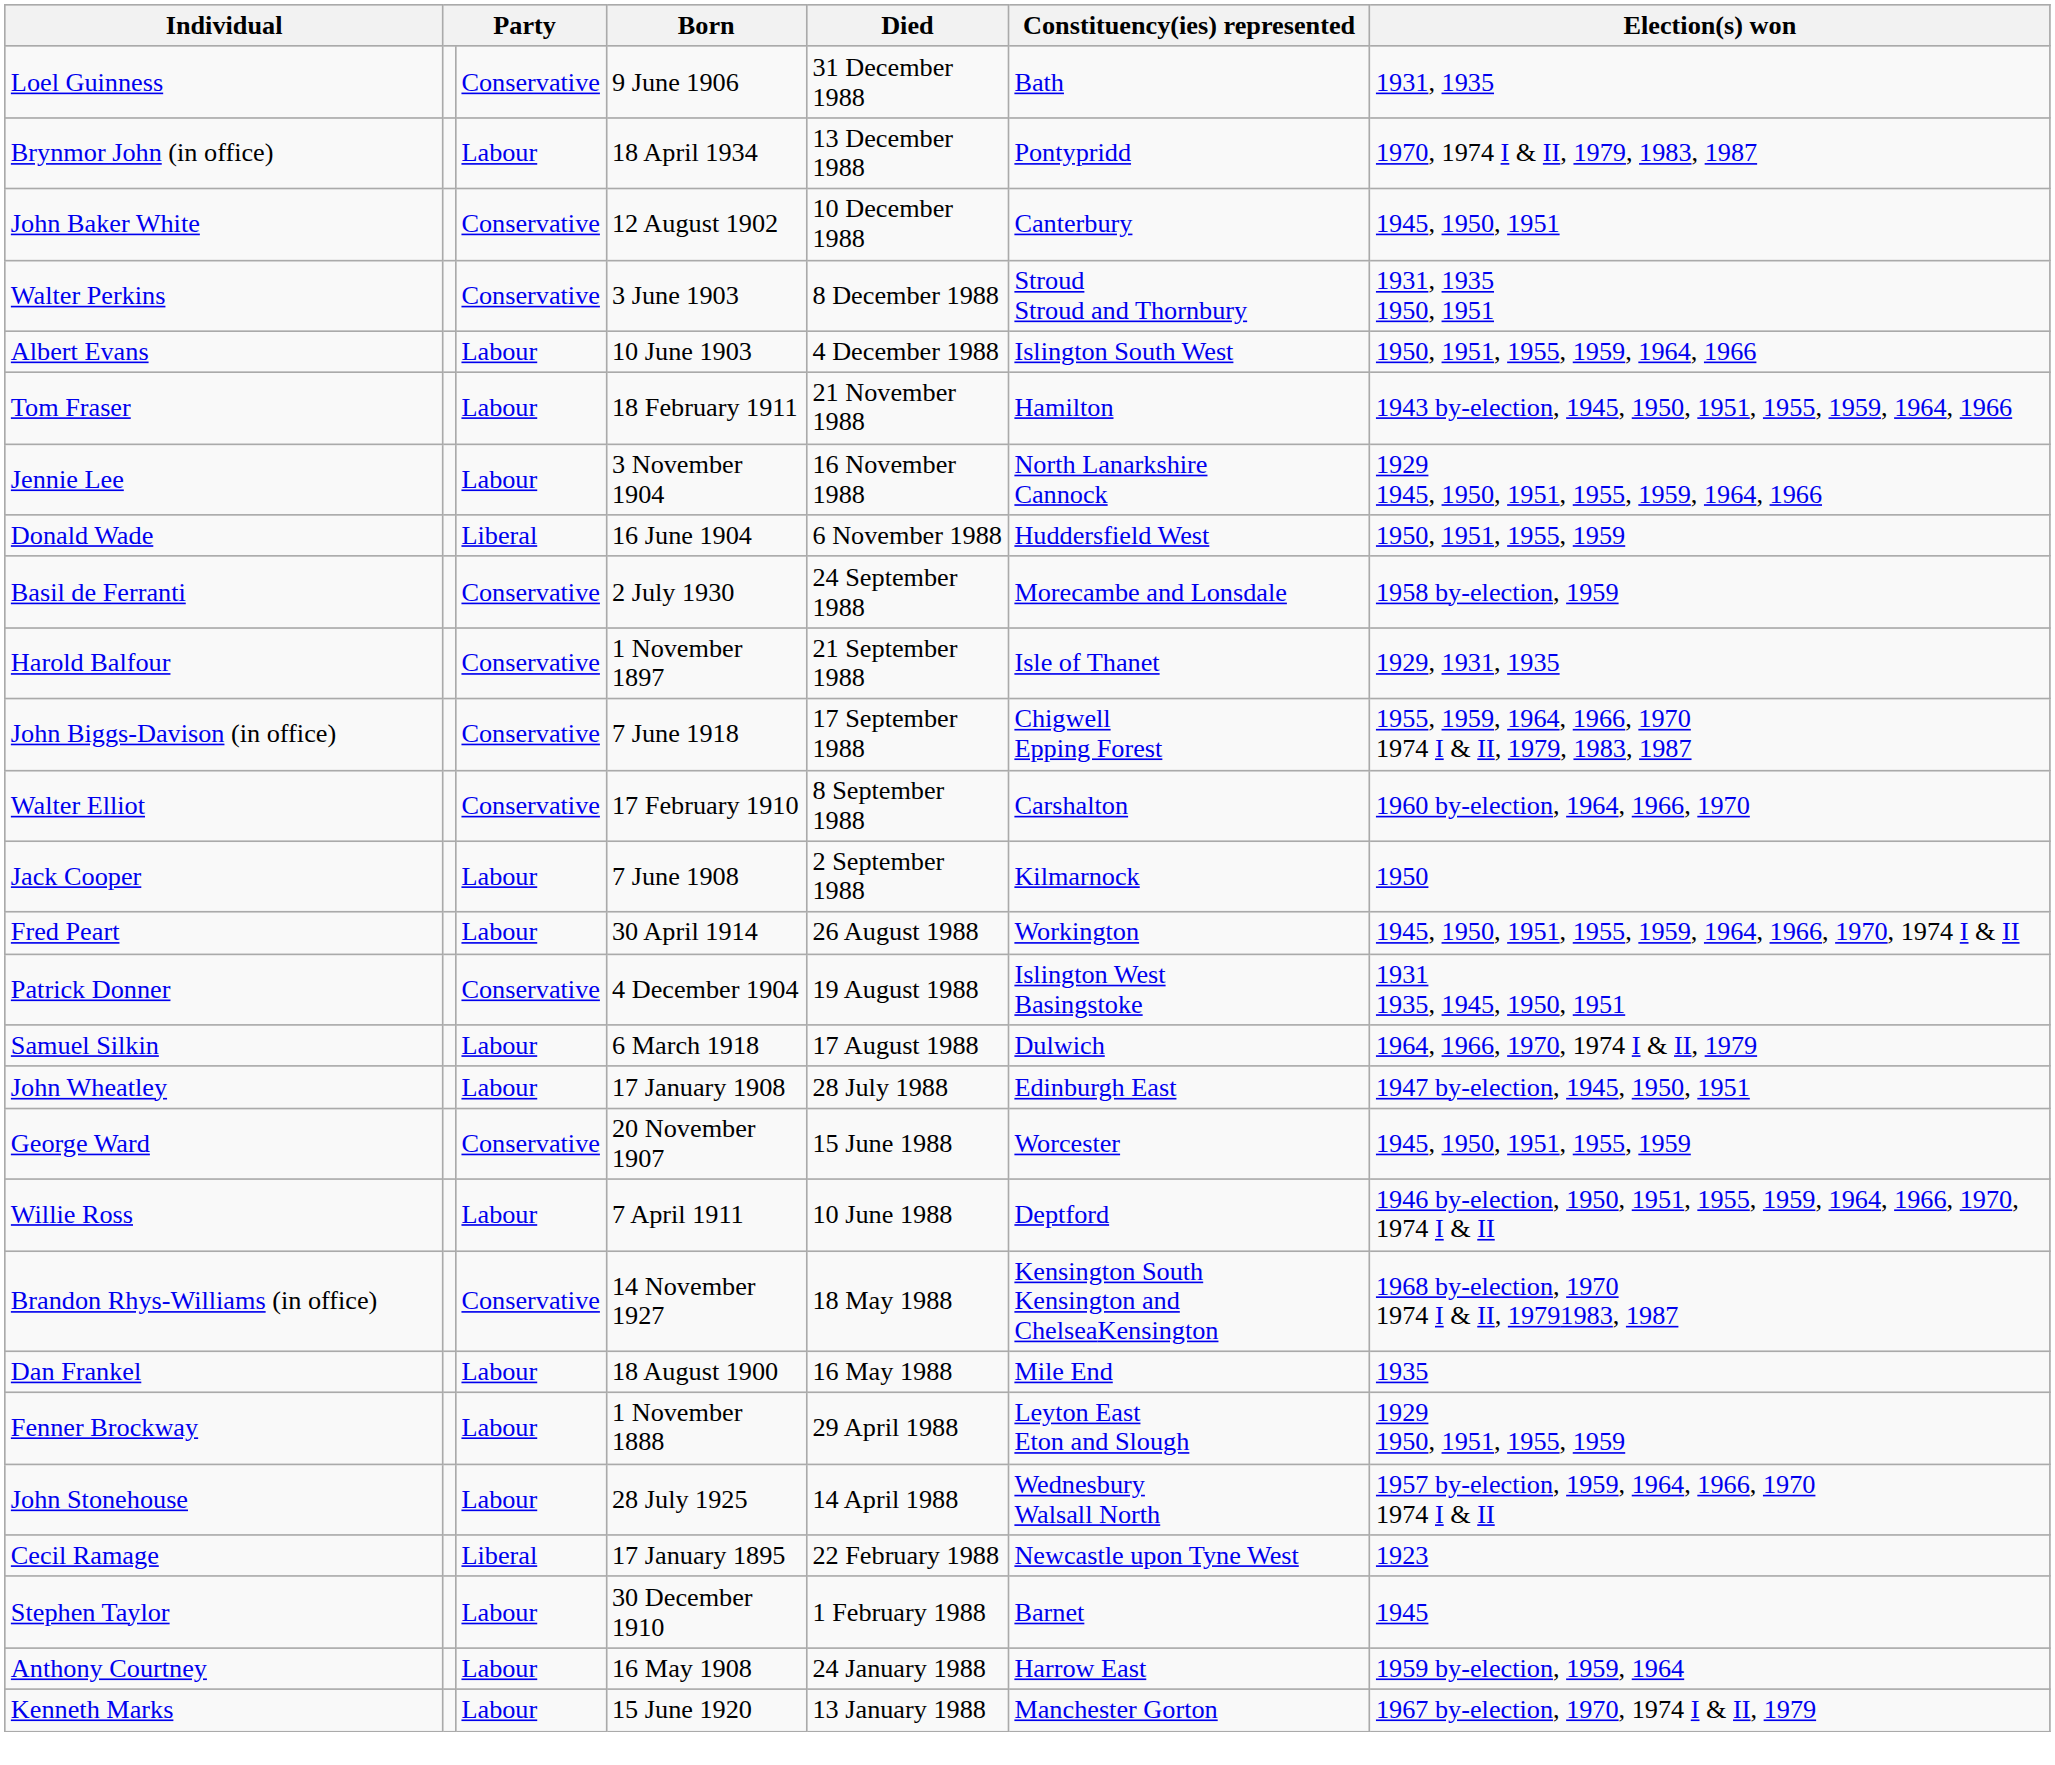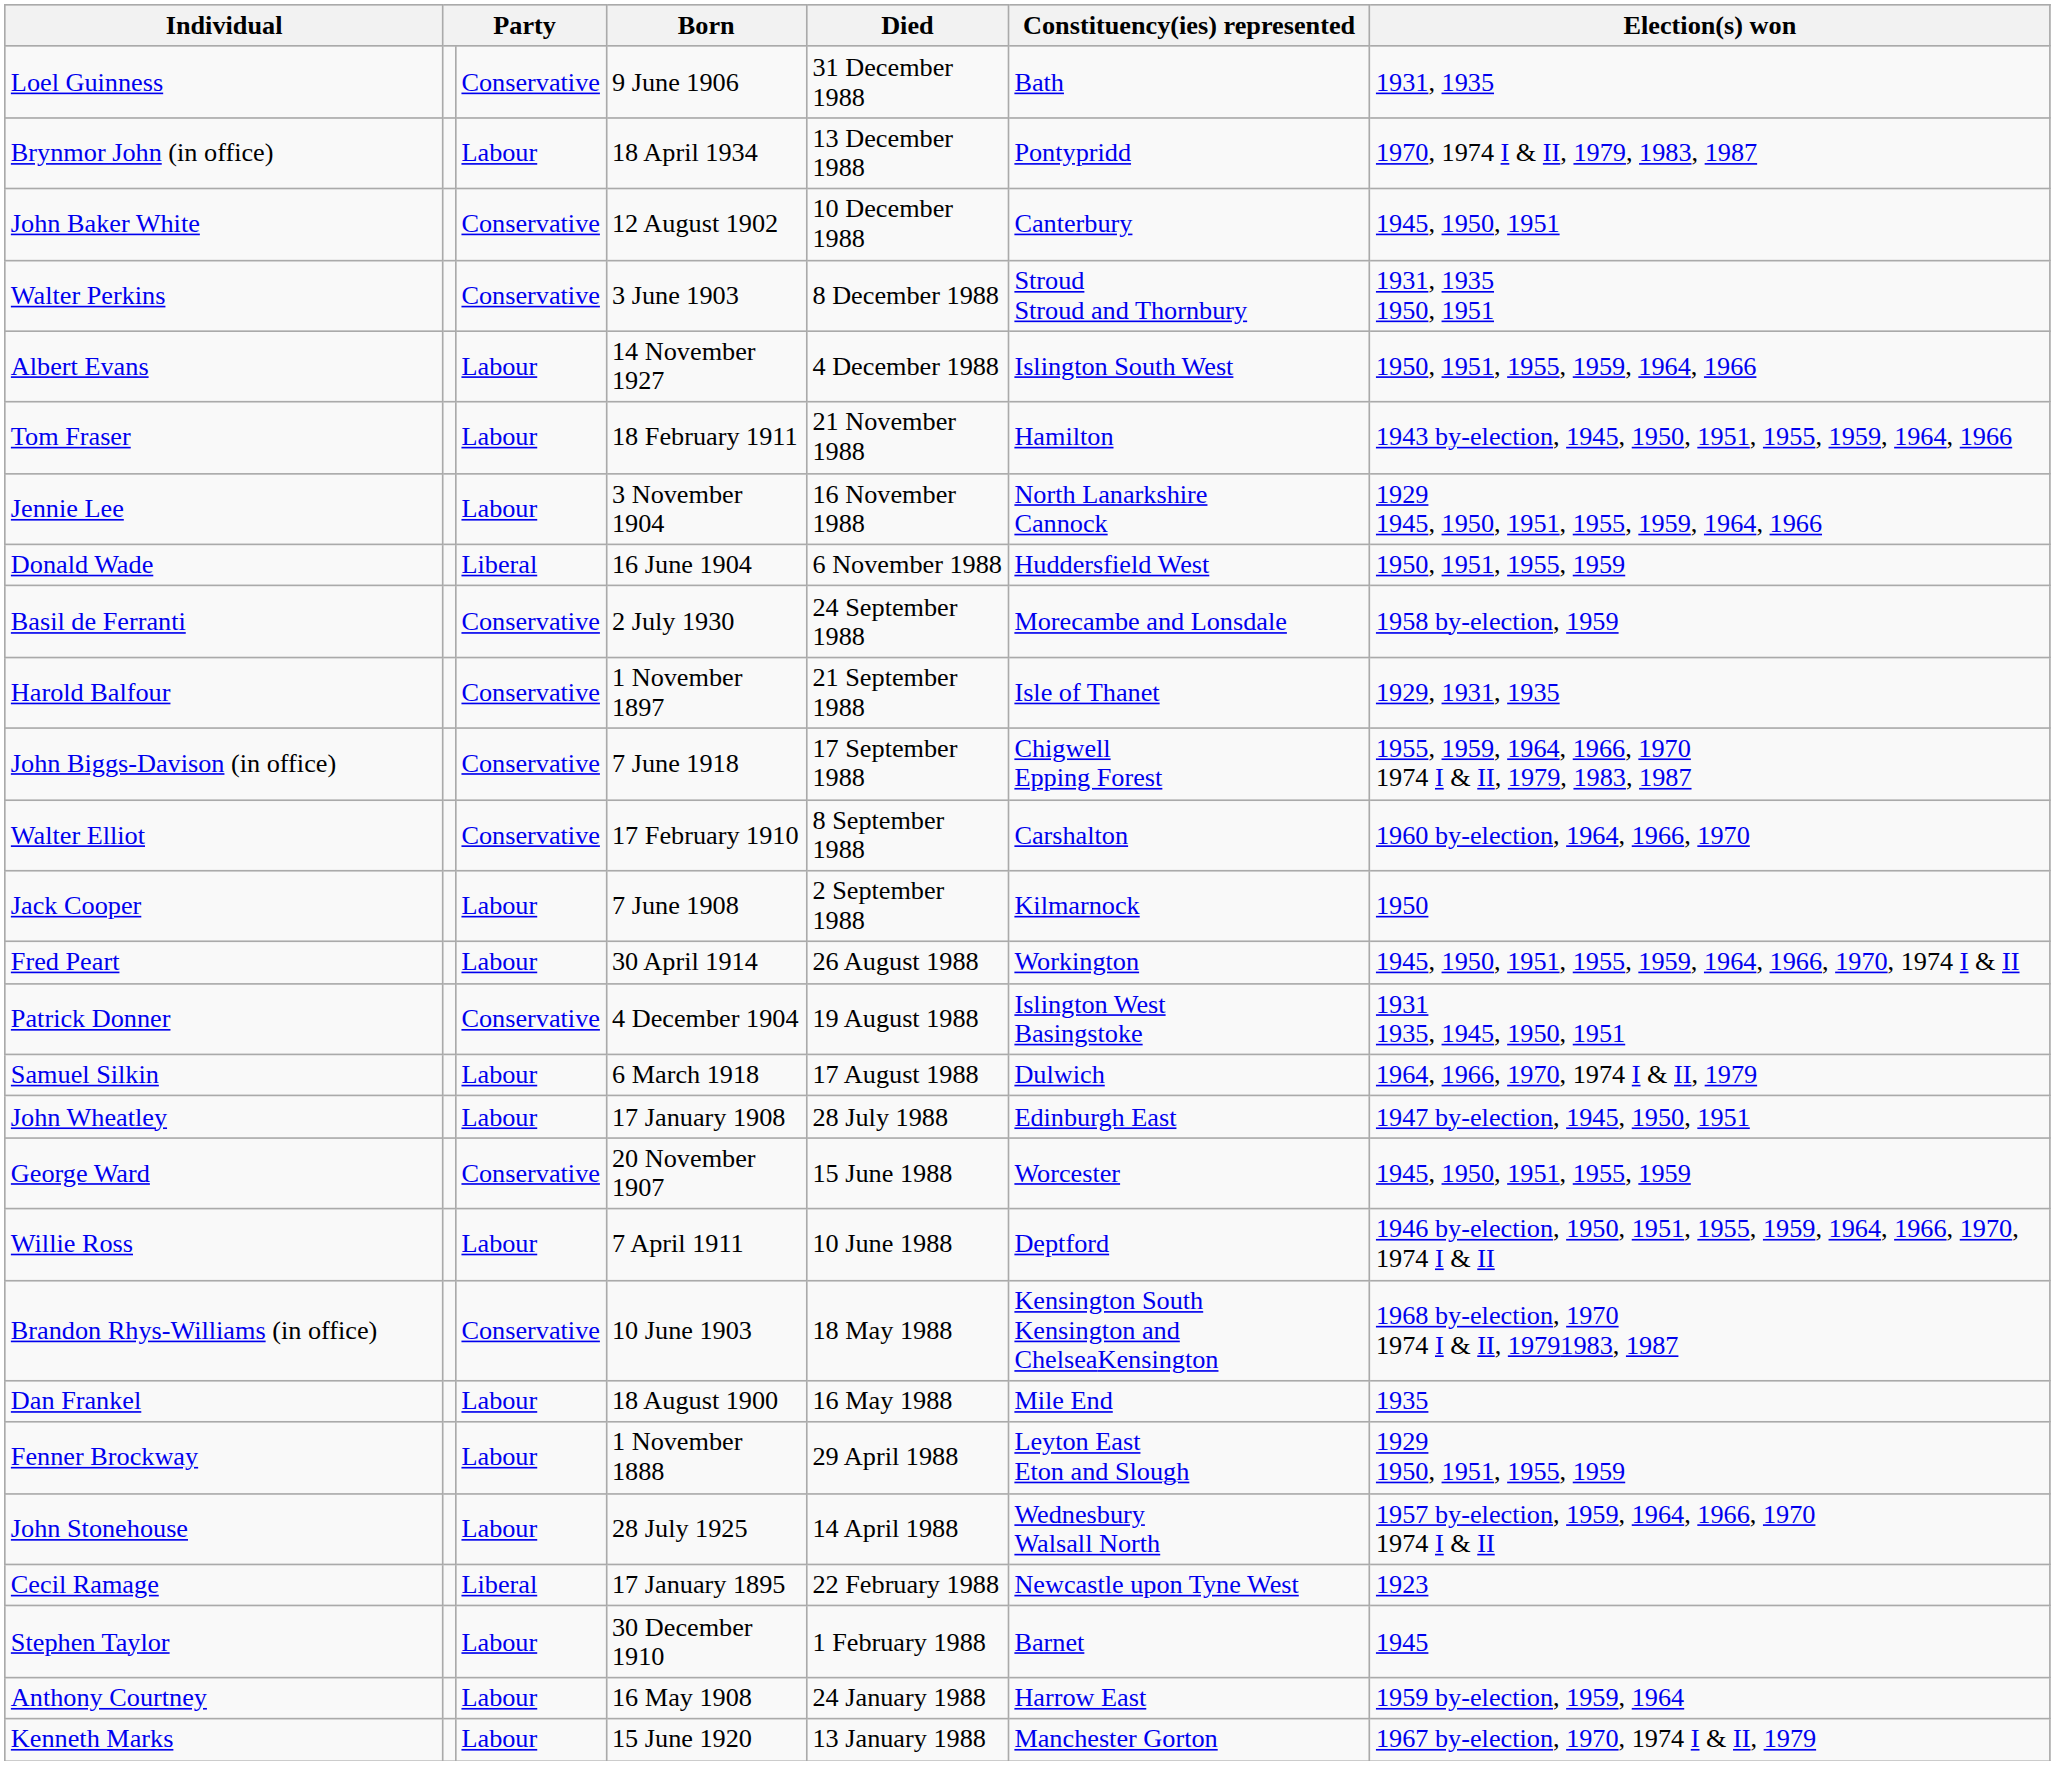(682, 351) 10 June 1903 -> (684, 366) 14 November 1927
(684, 1300) 14 November 1927 -> (682, 1329) 10 June 1903
